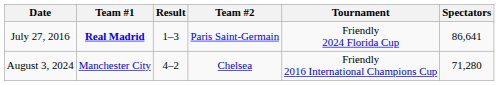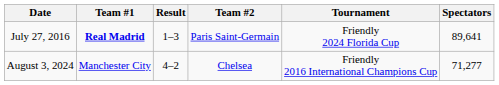(467, 36) 86,641 -> (467, 36) 89,641
(467, 65) 71,280 -> (467, 65) 71,277
